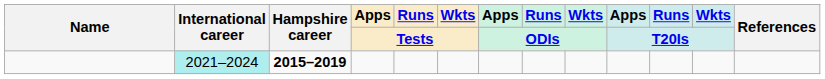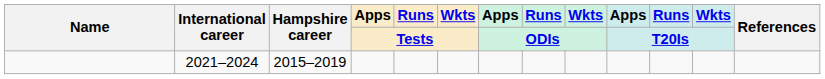(222, 62) paleturquoise background -> (222, 62) no background
(310, 62) bold -> (310, 62) normal
